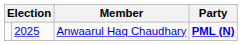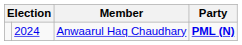(27, 31) 2025 -> (27, 31) 2024
